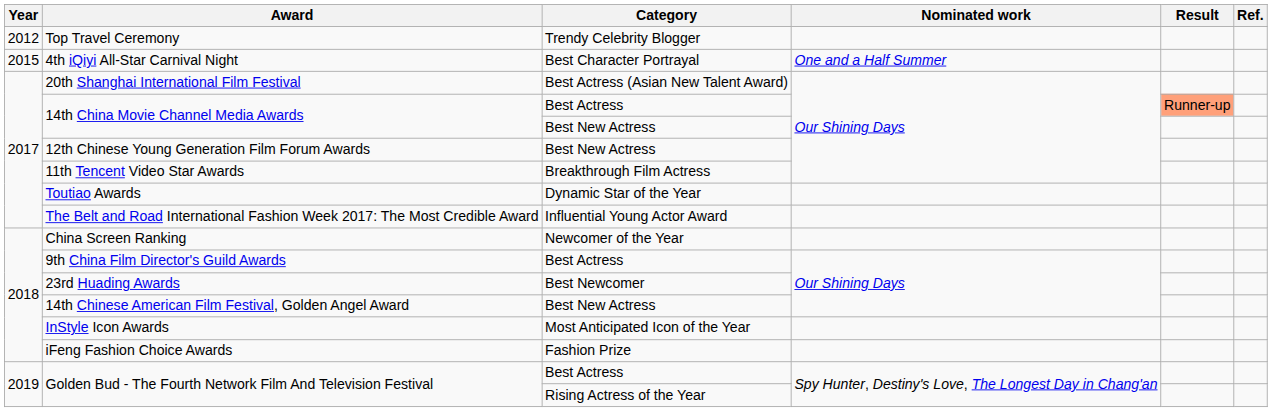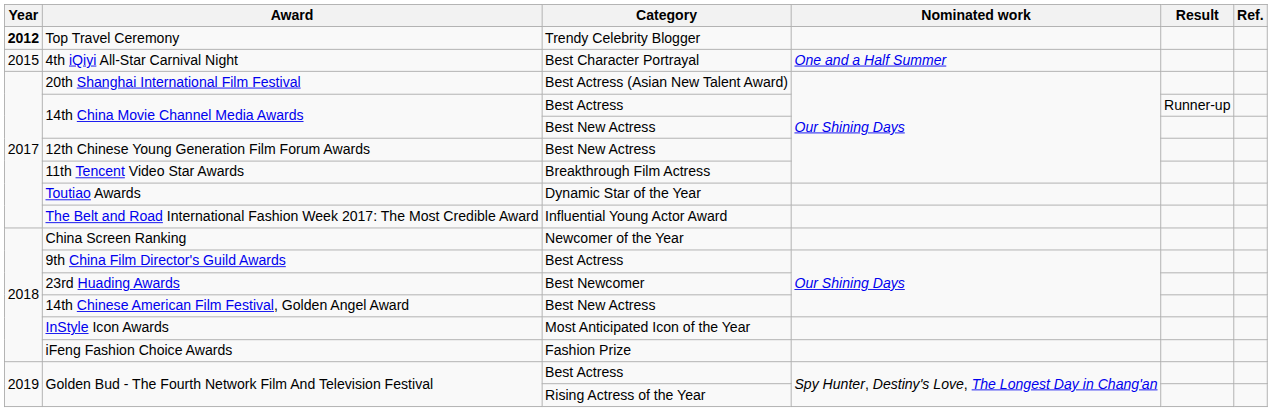(23, 37) normal -> (23, 37) bold
(1197, 104) lightsalmon background -> (1197, 104) no background
